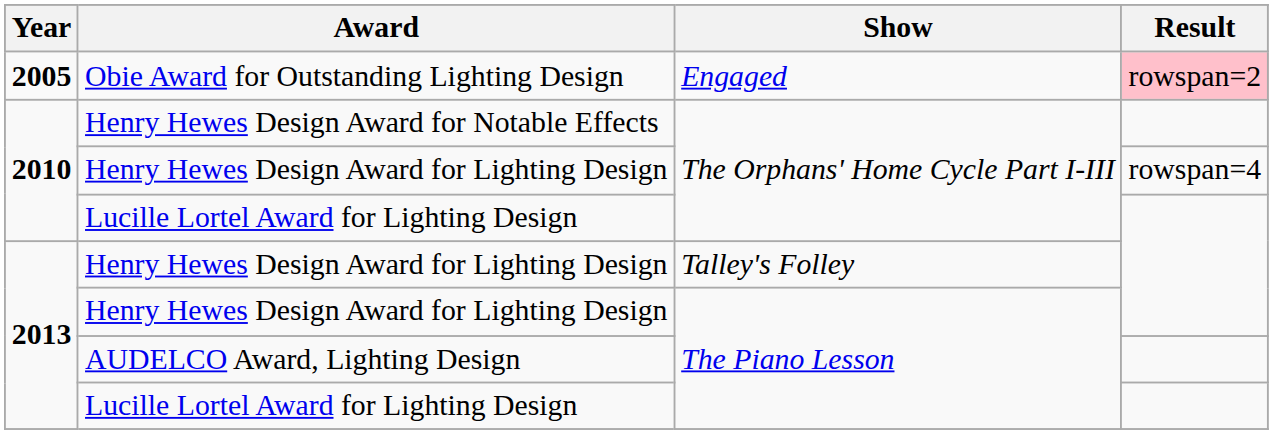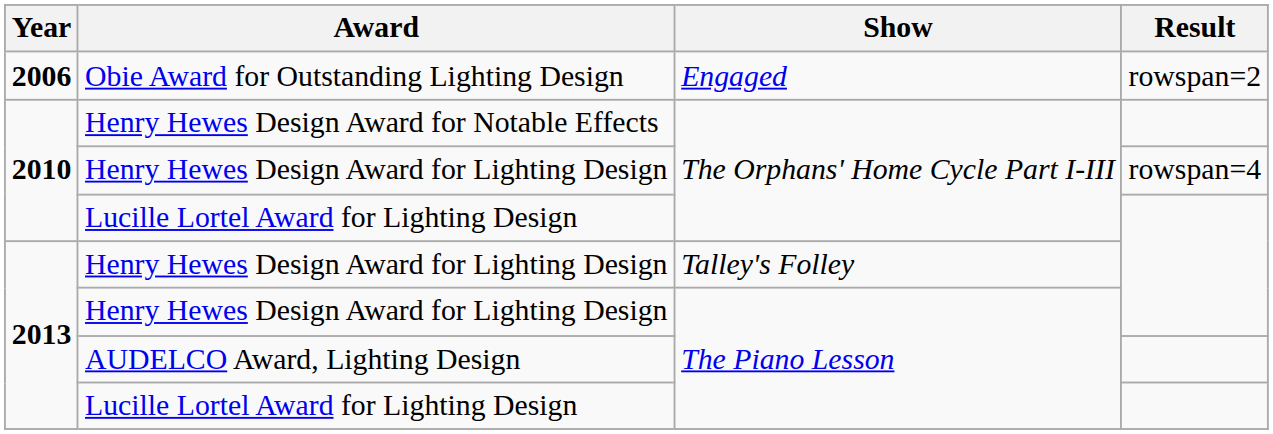(42, 75) 2005 -> (42, 75) 2006
(1195, 75) pink background -> (1195, 75) no background
